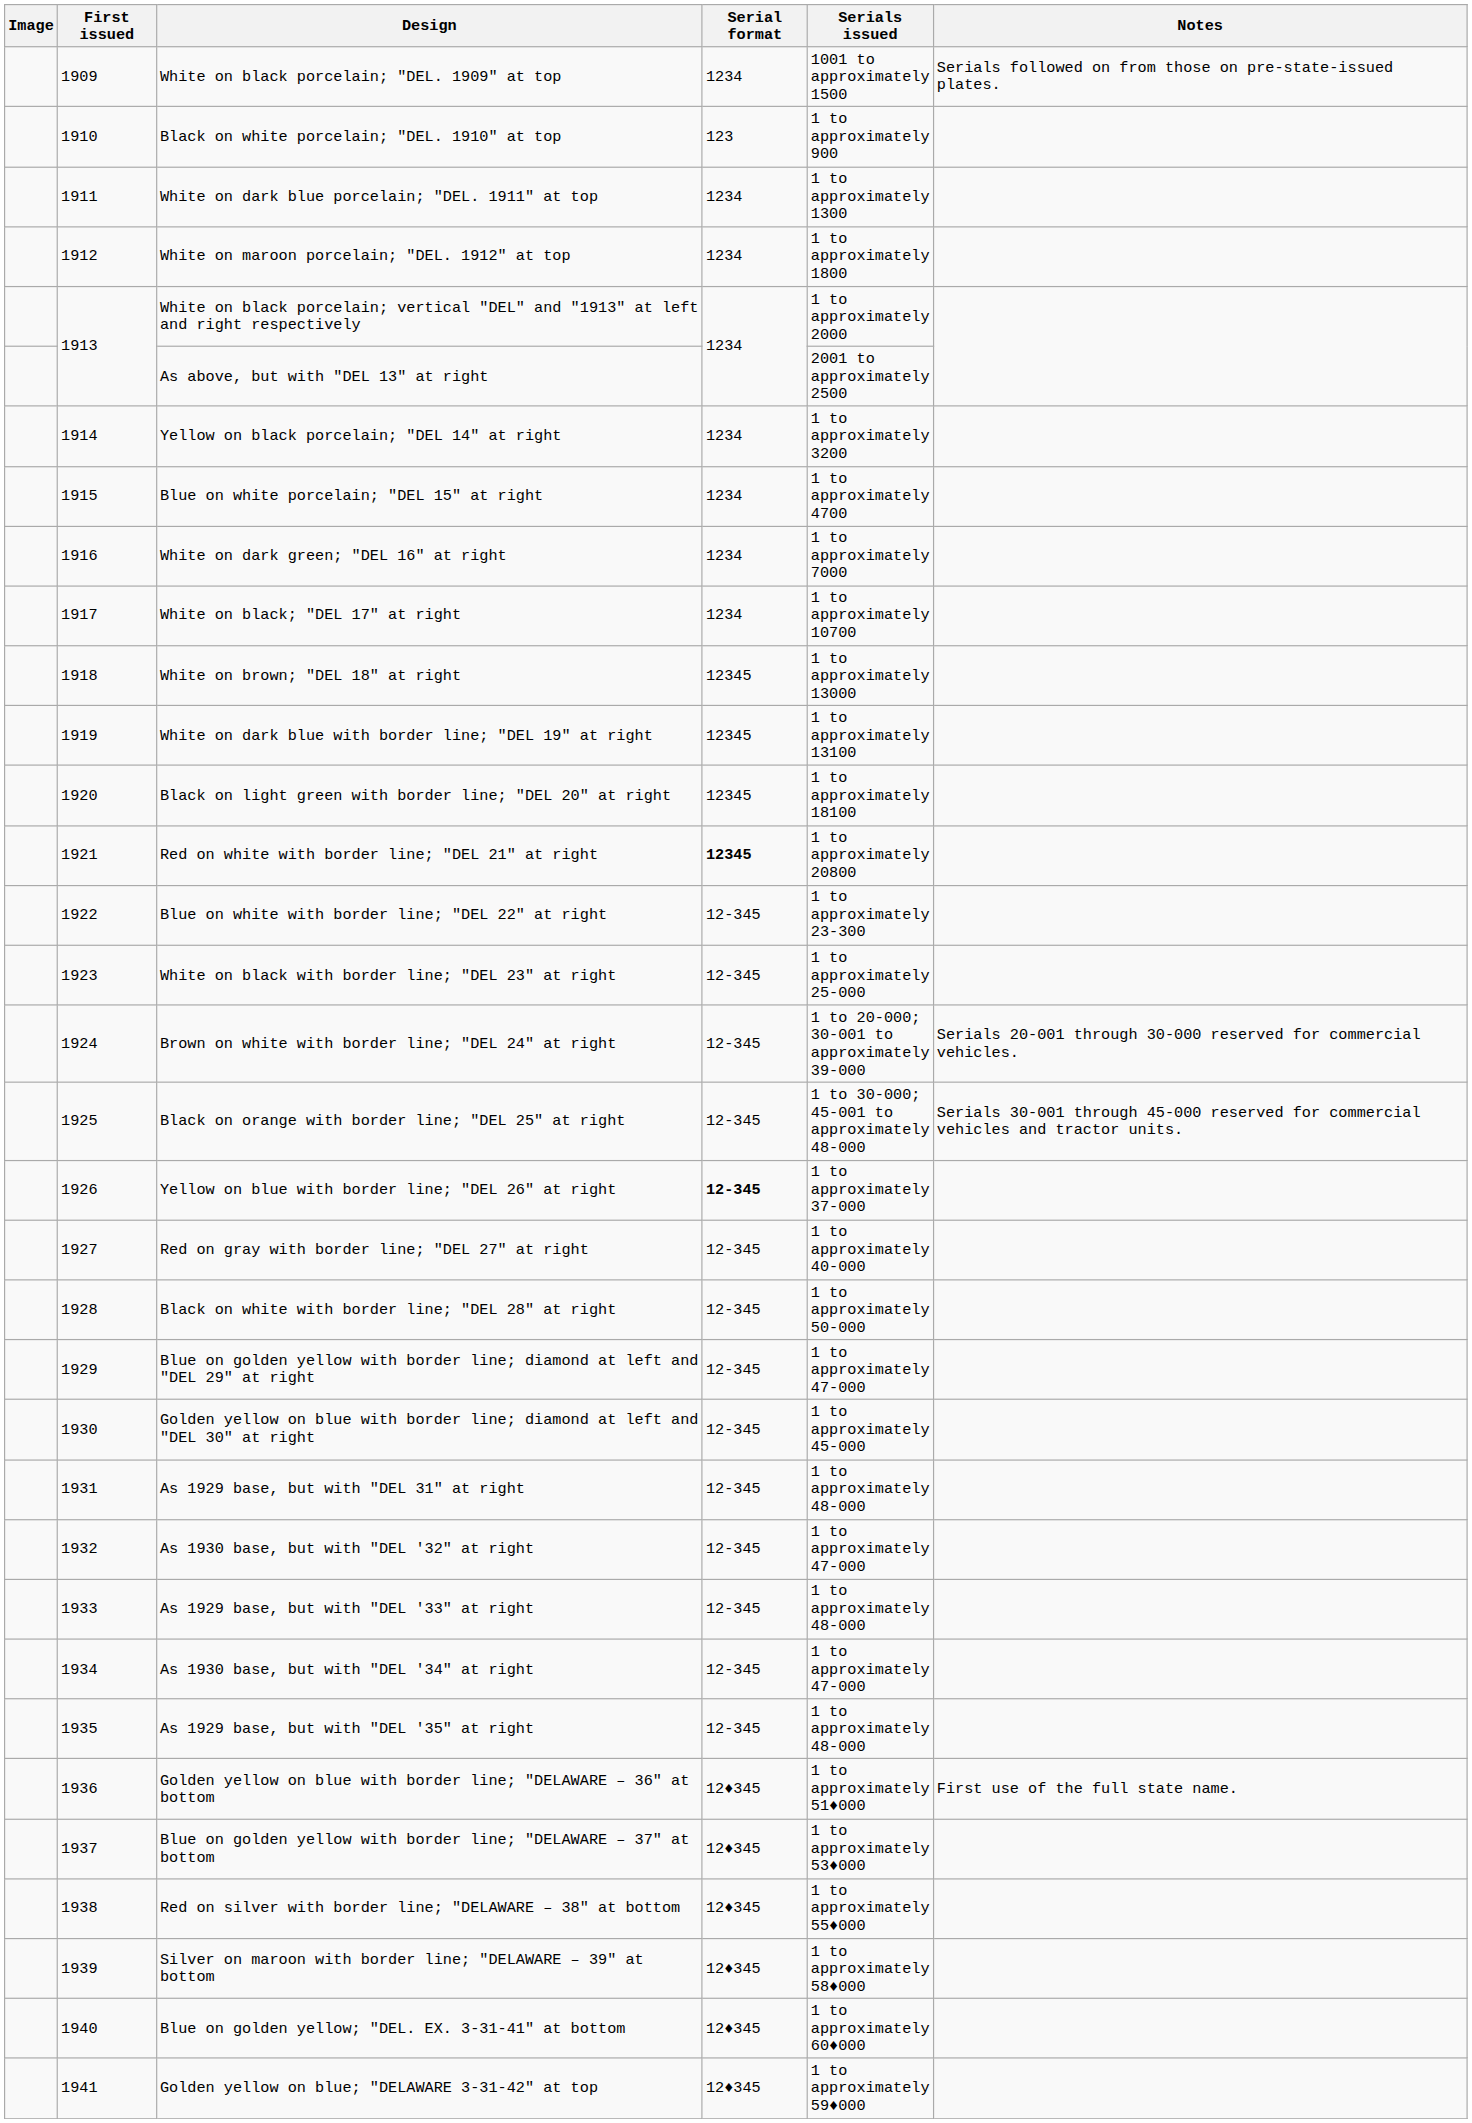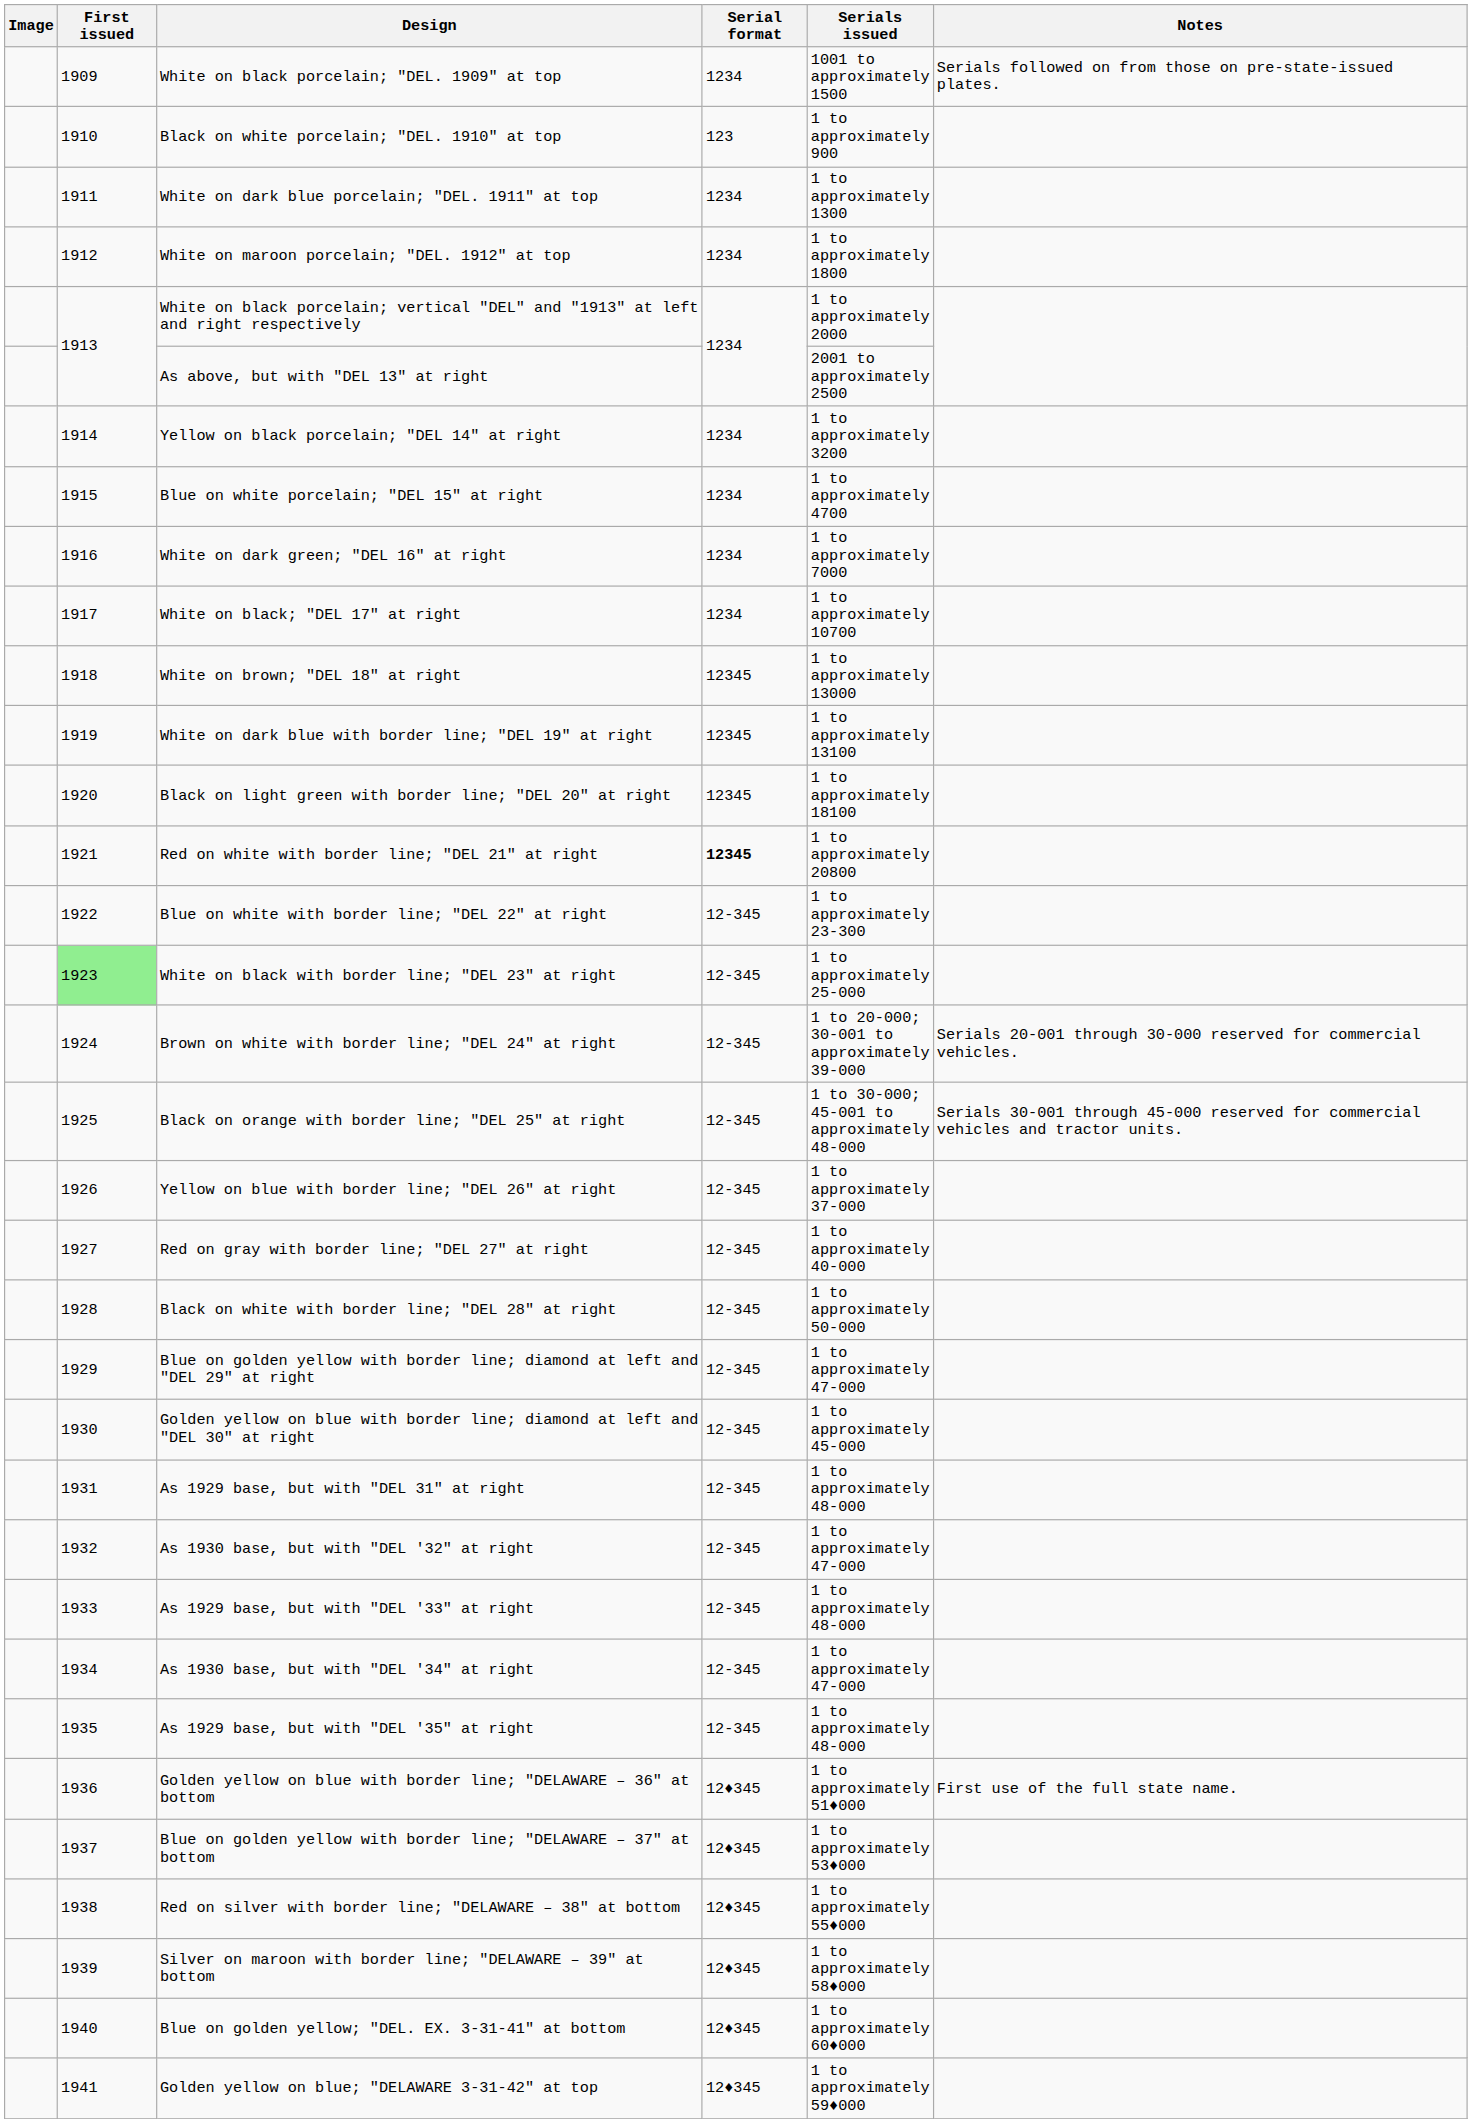(79, 975) no background -> (79, 975) lightgreen background
(733, 1190) bold -> (733, 1190) normal
